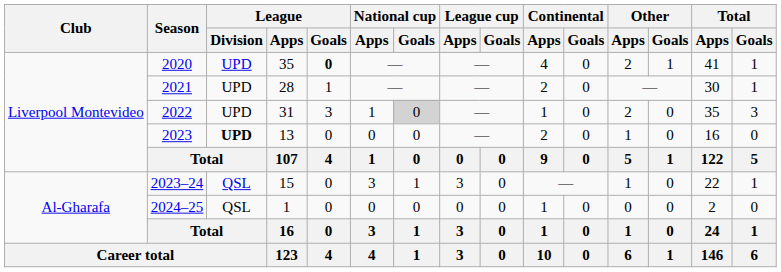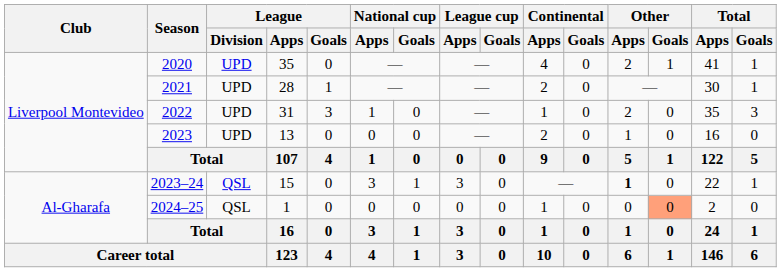(329, 64) bold -> (329, 64) normal
(416, 111) lightgrey background -> (416, 111) no background
(237, 135) bold -> (237, 135) normal
(628, 183) normal -> (628, 183) bold
(670, 207) no background -> (670, 207) lightsalmon background
